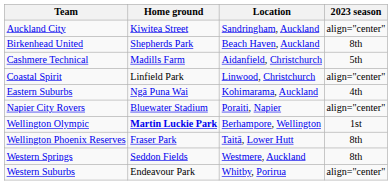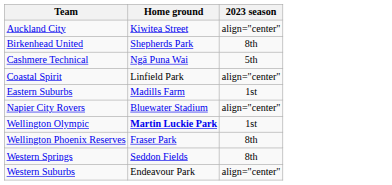- column: (272, 12)
(158, 60) Madills Farm -> (159, 60) Ngā Puna Wai
(159, 92) Ngā Puna Wai -> (158, 92) Madills Farm
(356, 92) 4th -> (251, 92) 1st
